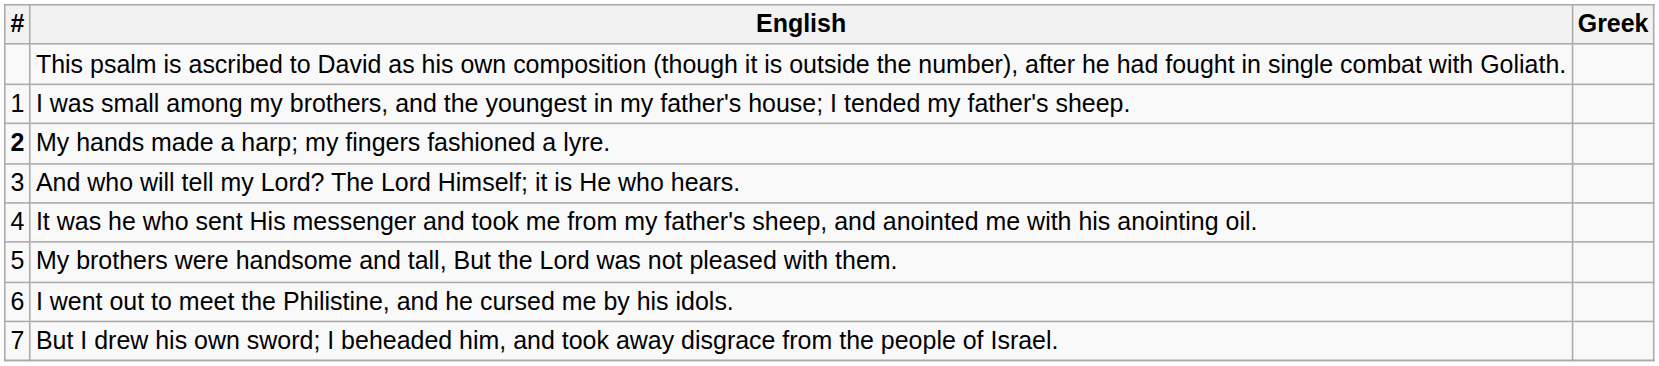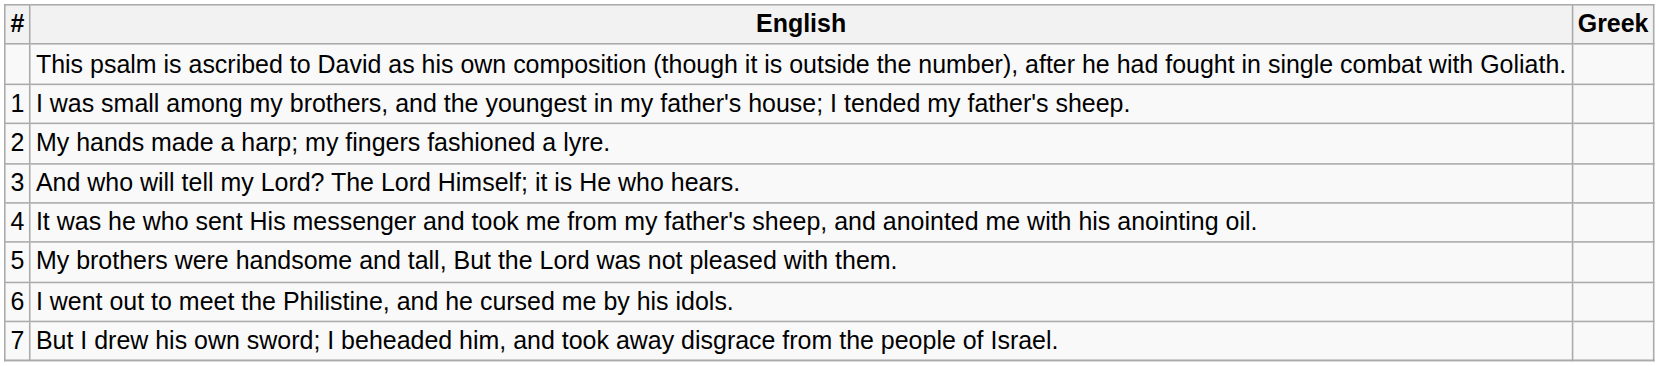(17, 143) bold -> (17, 143) normal
